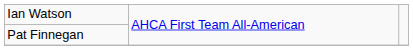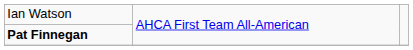(45, 34) normal -> (48, 34) bold
